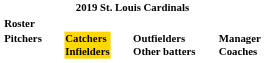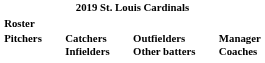(87, 45) gold background -> (87, 45) no background
